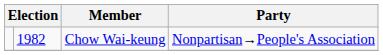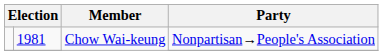(31, 38) 1982 -> (31, 38) 1981
